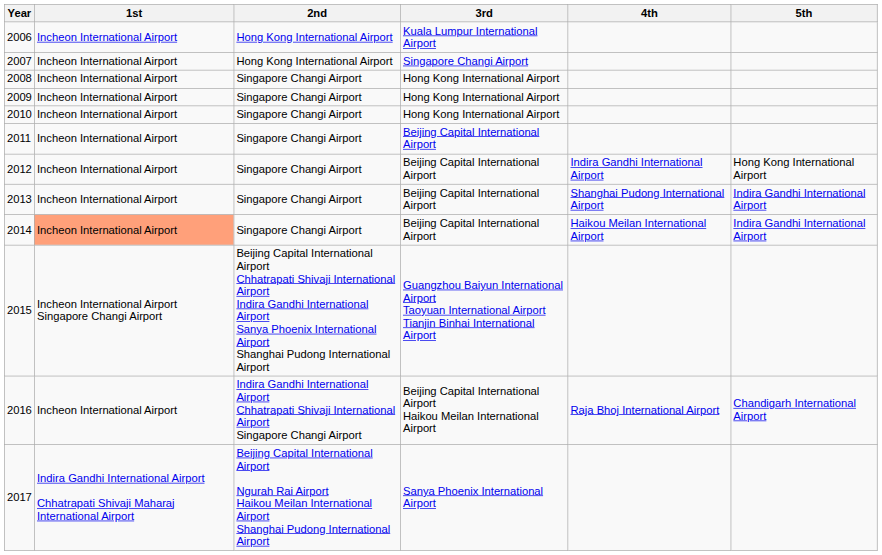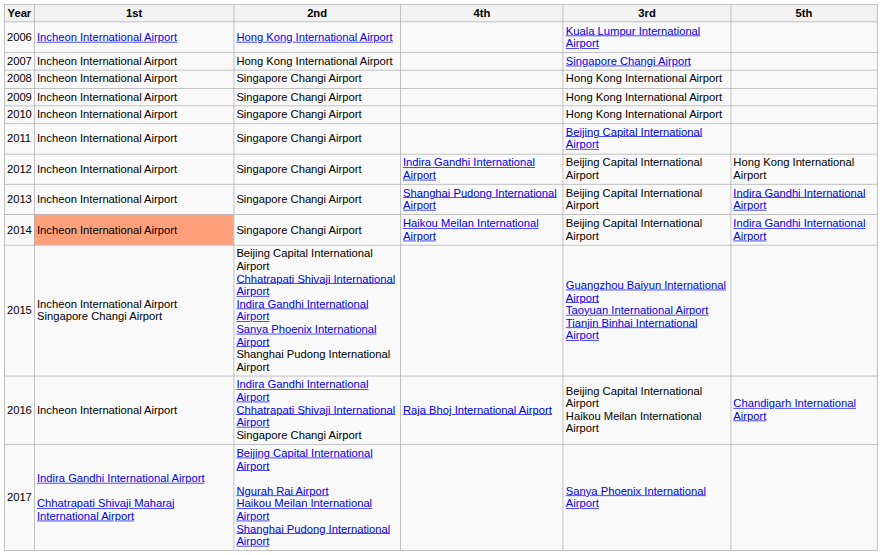columns swapped: (484, 13) <-> (649, 13)
